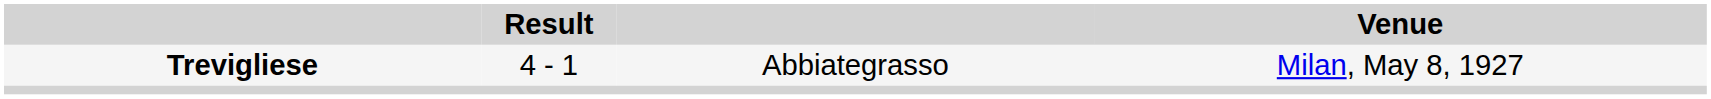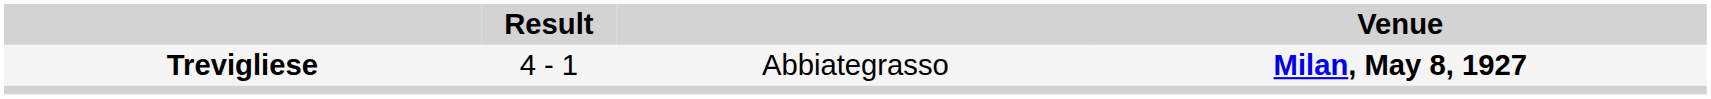(1400, 65) normal -> (1400, 65) bold
